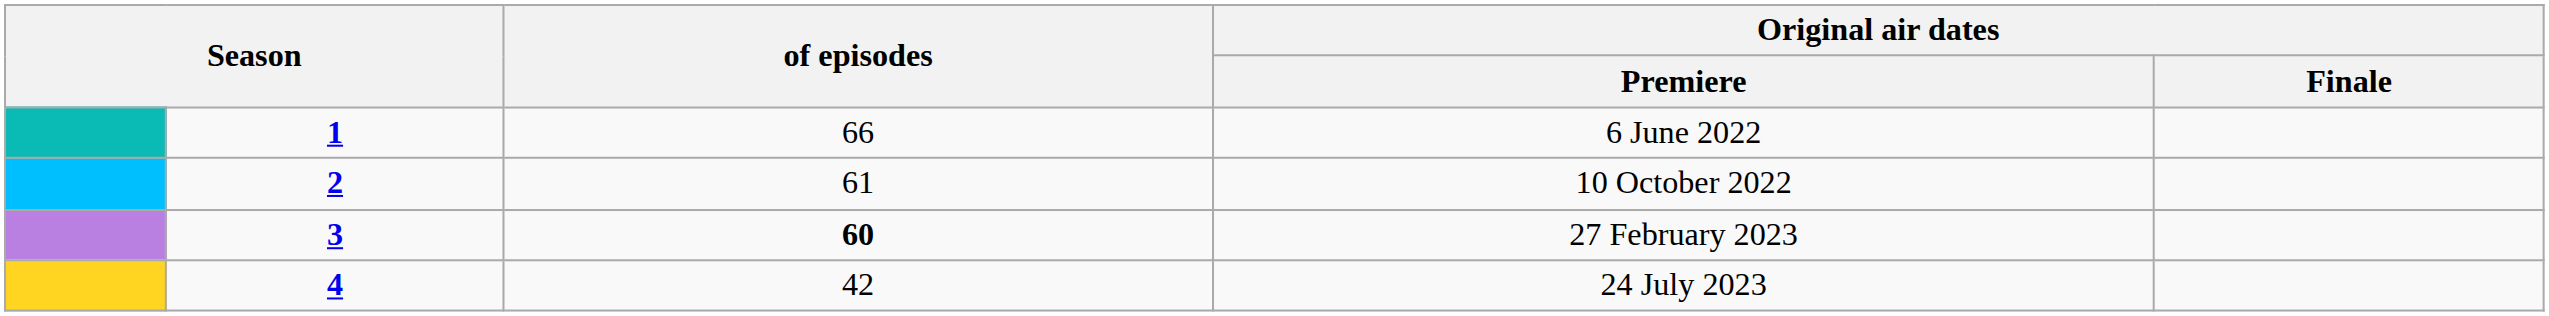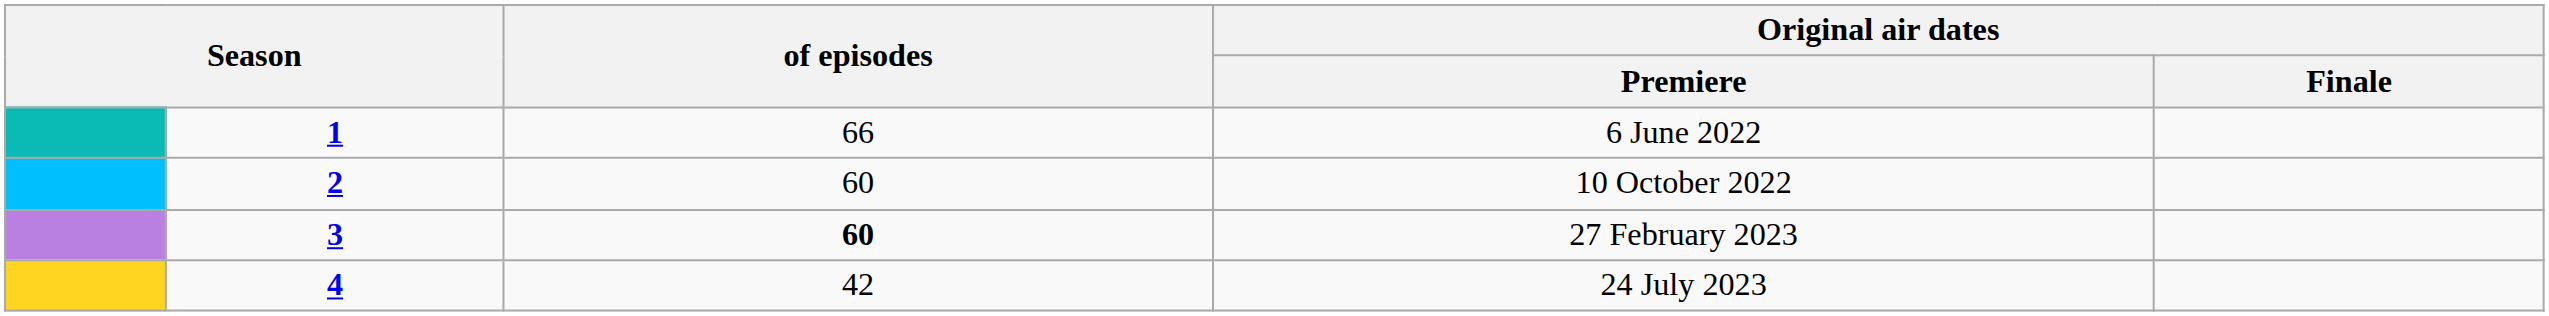(858, 183) 61 -> (858, 183) 60
